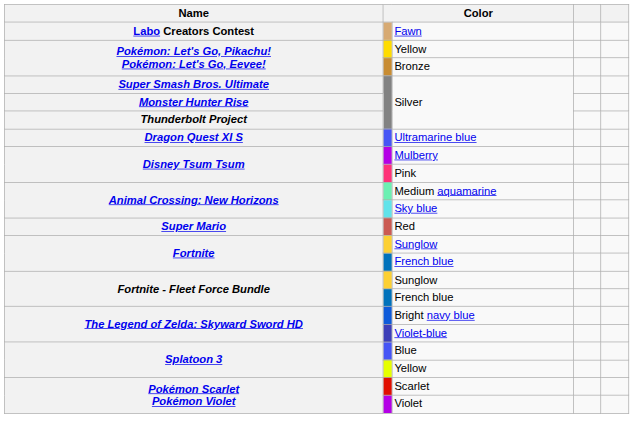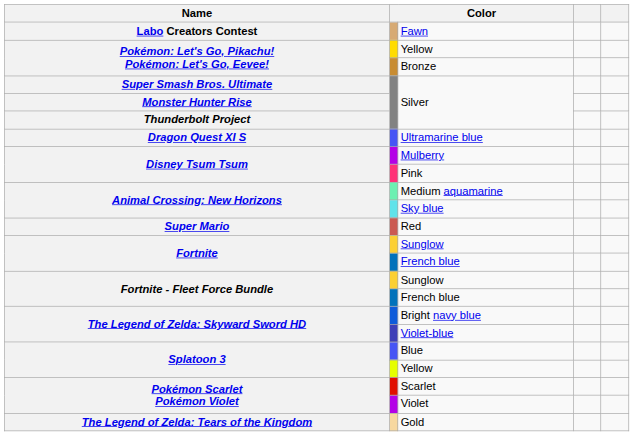+ row: (197, 422)
